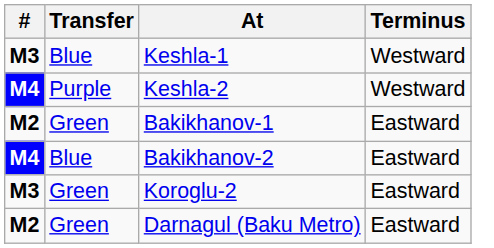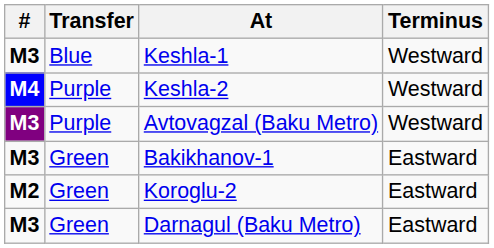+ row: (261, 123)
(25, 123) M2 -> (25, 157) M3
- row: (209, 157)
(25, 191) M3 -> (25, 191) M2
(25, 225) M2 -> (25, 225) M3
